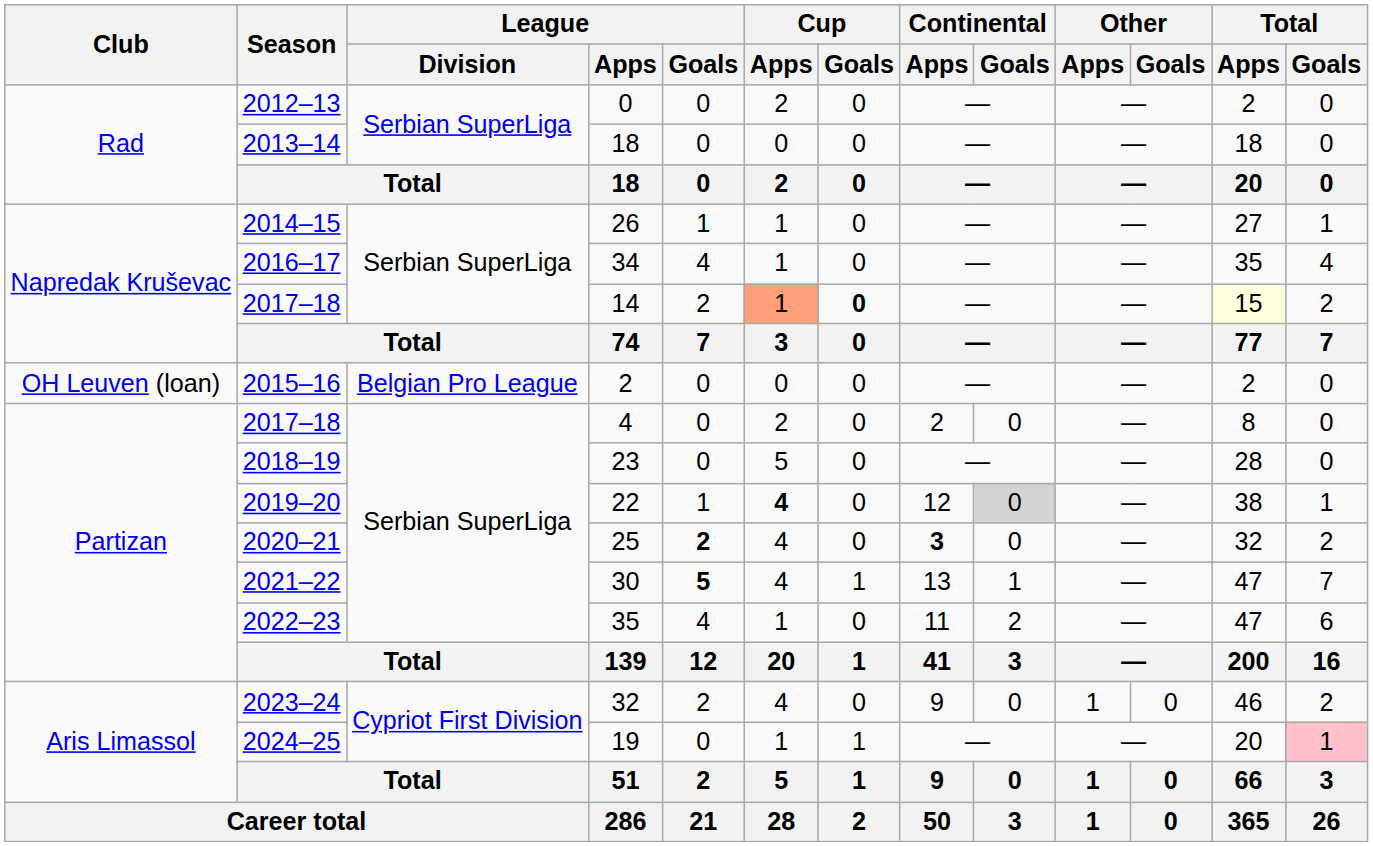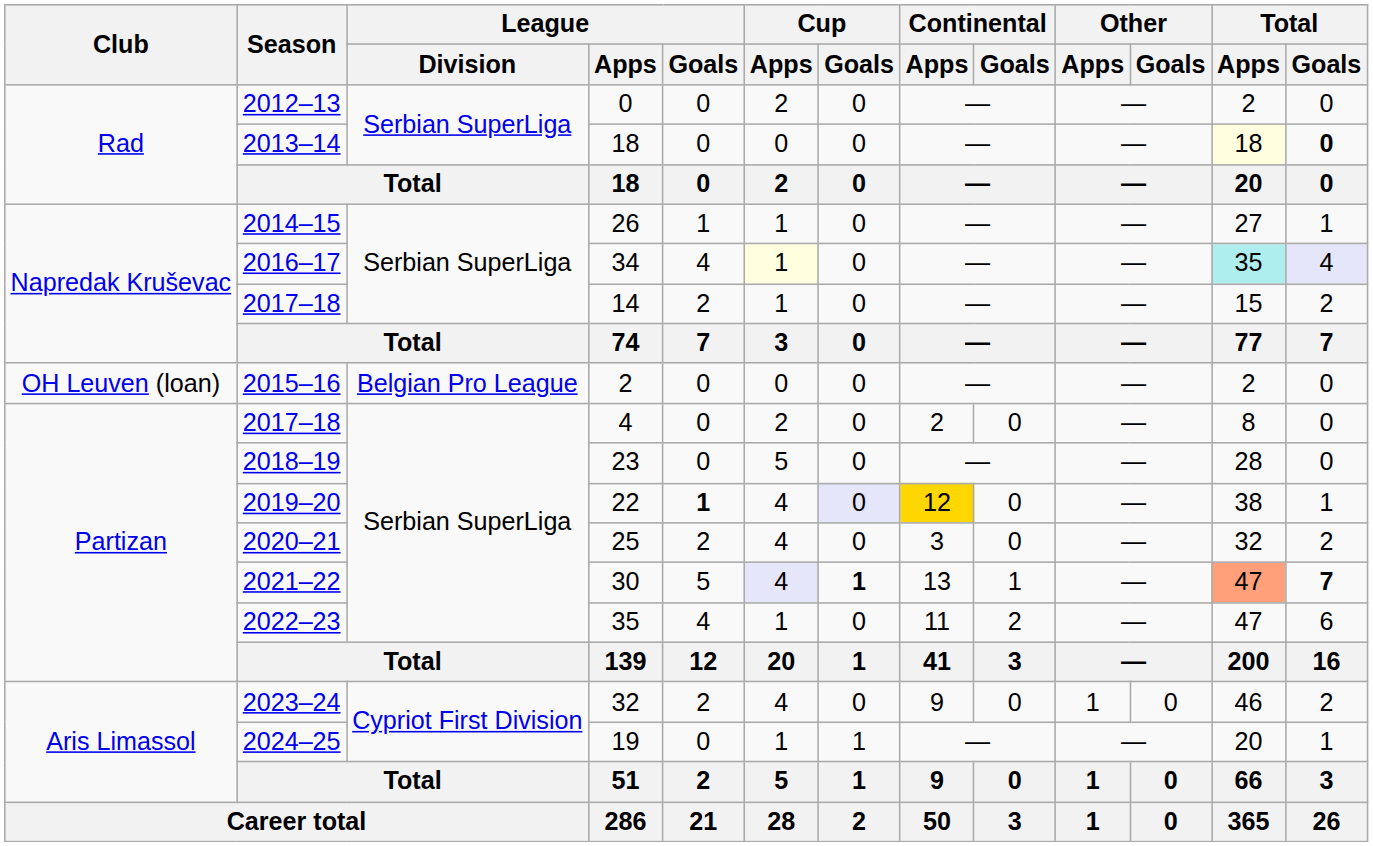(1249, 143) no background -> (1249, 143) lightyellow background
(1326, 143) normal -> (1326, 143) bold
(781, 263) no background -> (781, 263) lightyellow background
(1249, 263) no background -> (1249, 263) paleturquoise background
(1326, 263) no background -> (1326, 263) lavender background
(781, 303) lightsalmon background -> (781, 303) no background
(859, 303) bold -> (859, 303) normal
(1249, 303) lightyellow background -> (1249, 303) no background
(703, 502) normal -> (703, 502) bold
(781, 502) bold -> (781, 502) normal
(859, 502) no background -> (859, 502) lavender background
(937, 502) no background -> (937, 502) gold background
(1015, 502) lightgrey background -> (1015, 502) no background
(703, 542) bold -> (703, 542) normal
(937, 542) bold -> (937, 542) normal
(703, 582) bold -> (703, 582) normal
(781, 582) no background -> (781, 582) lavender background
(859, 582) normal -> (859, 582) bold
(1249, 582) no background -> (1249, 582) lightsalmon background
(1326, 582) normal -> (1326, 582) bold
(1326, 741) pink background -> (1326, 741) no background
